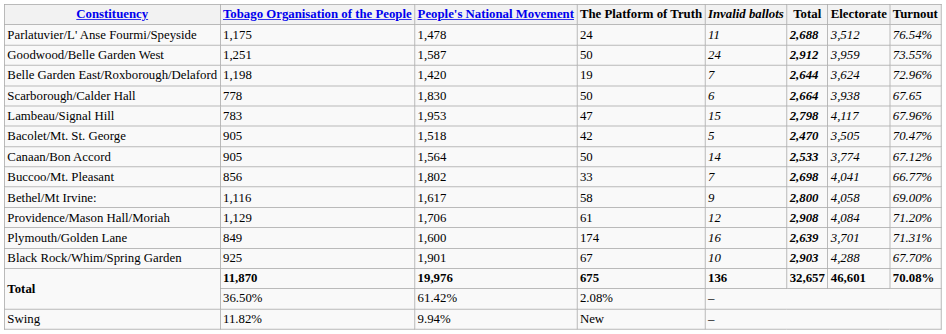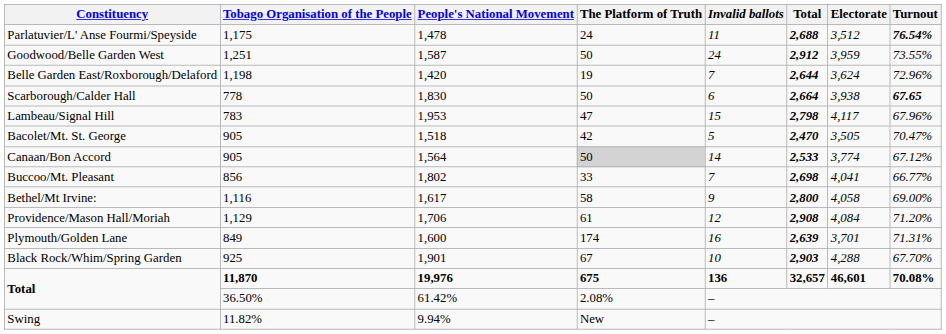(913, 34) normal -> (913, 34) bold
(907, 95) normal -> (907, 95) bold
(586, 156) no background -> (586, 156) lightgrey background
